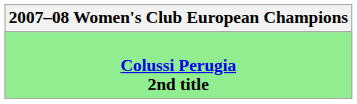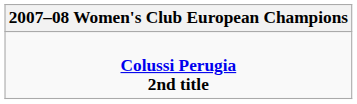(178, 74) lightgreen background -> (178, 74) no background
